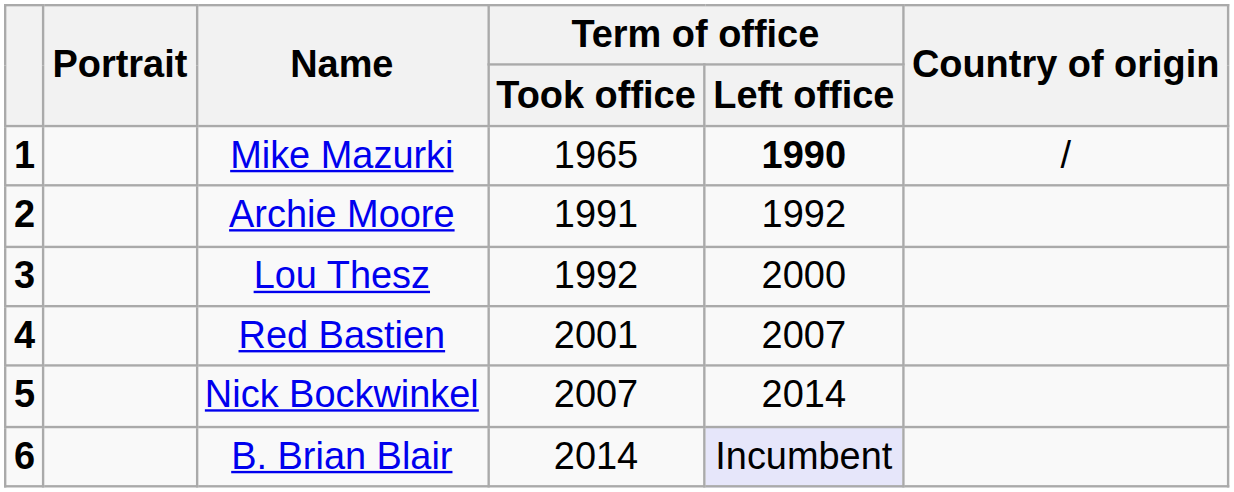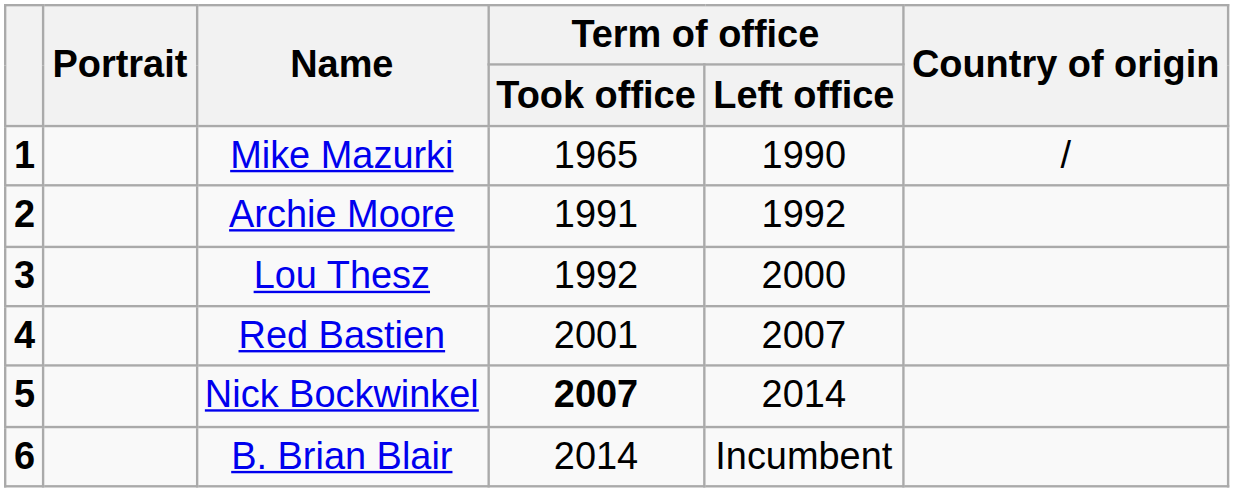(804, 154) bold -> (804, 154) normal
(596, 395) normal -> (596, 395) bold
(804, 455) lavender background -> (804, 455) no background
